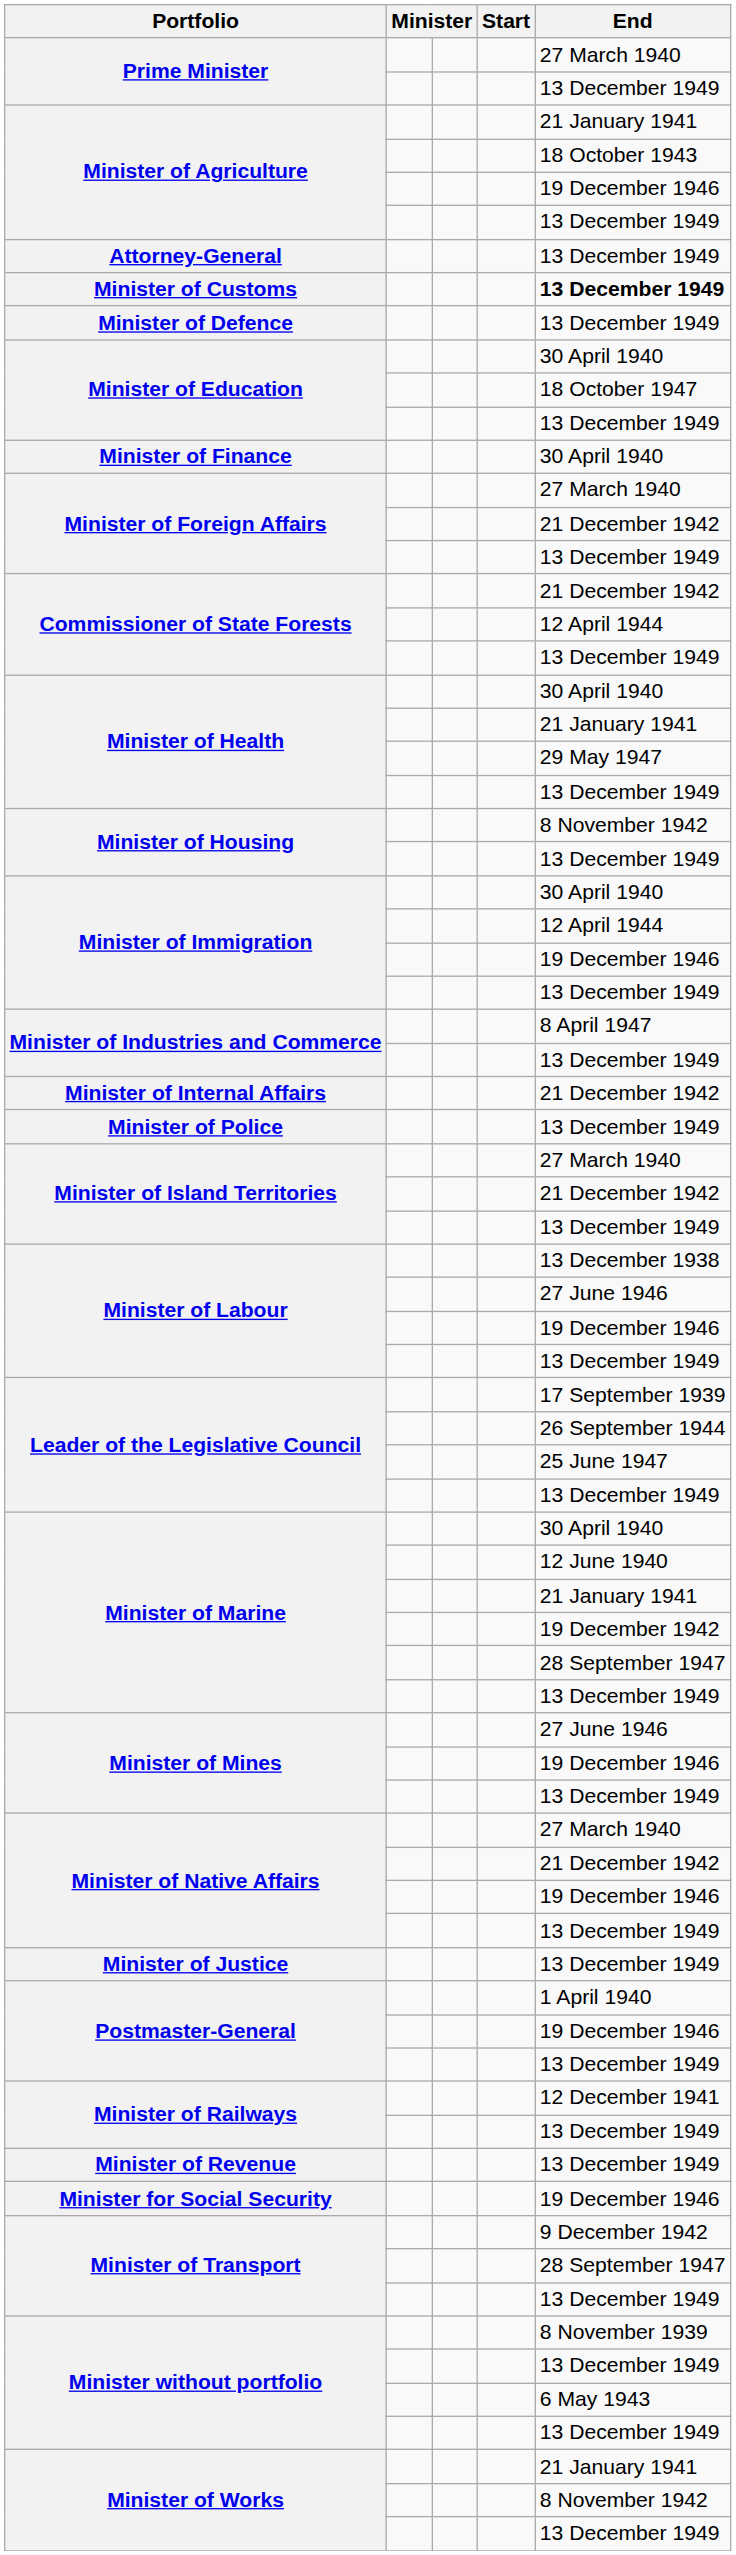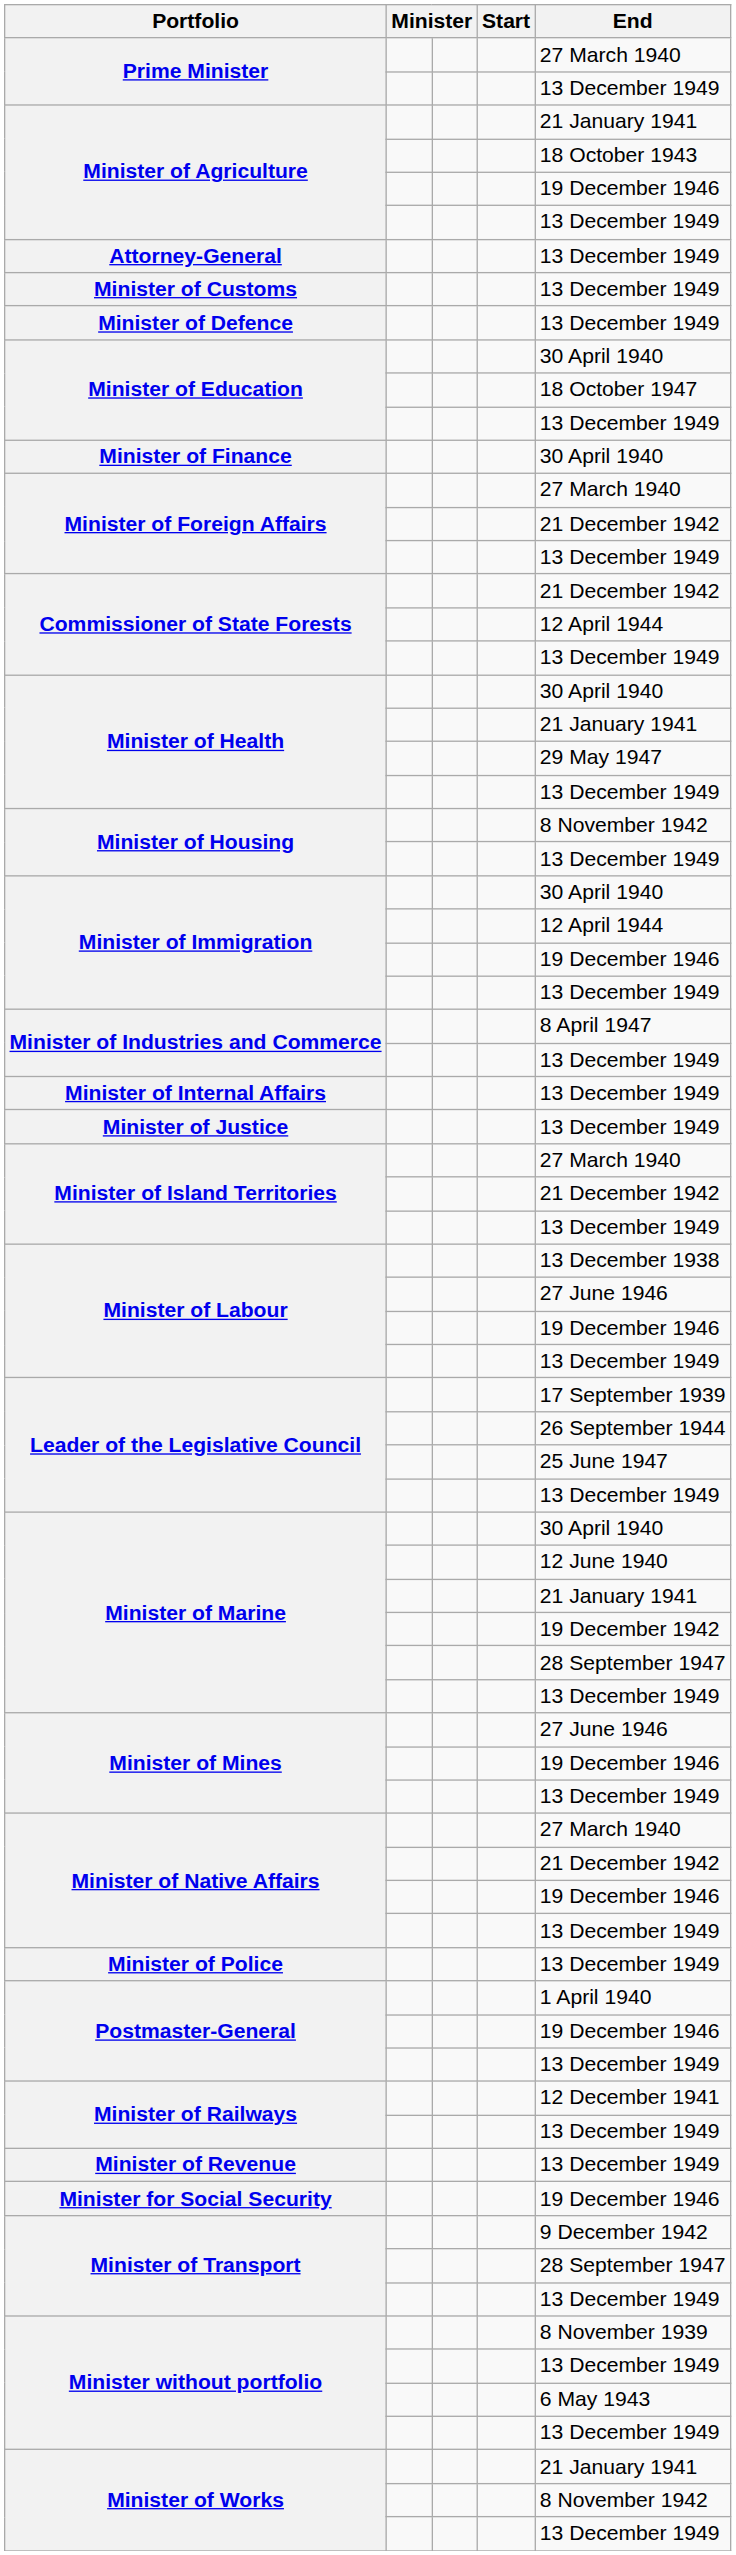(632, 289) bold -> (630, 289) normal
(630, 1093) 21 December 1942 -> (630, 1093) 13 December 1949
rows swapped: (196, 1963) <-> (196, 1126)
